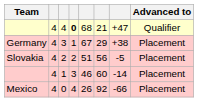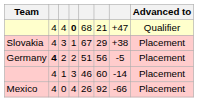(27, 43) Germany -> (25, 43) Slovakia
(25, 58) Slovakia -> (27, 58) Germany
(54, 58) normal -> (54, 58) bold
